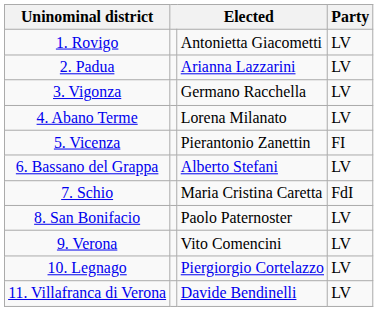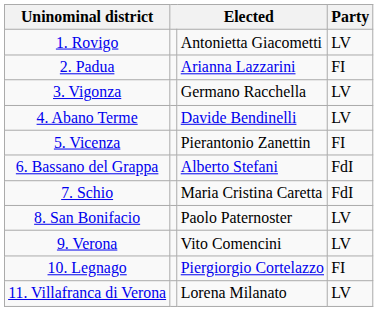(341, 67) LV -> (338, 67) FI
(234, 117) Lorena Milanato -> (239, 117) Davide Bendinelli
(341, 167) LV -> (342, 167) FdI
(341, 268) LV -> (338, 268) FI
(239, 293) Davide Bendinelli -> (234, 293) Lorena Milanato
